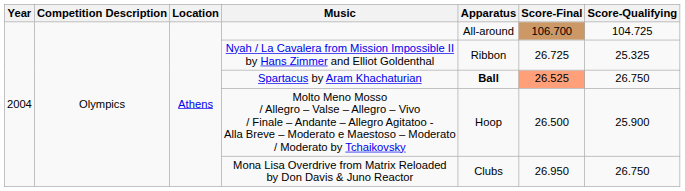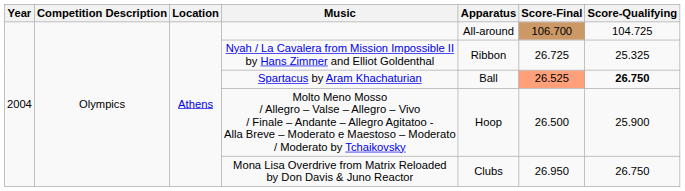(488, 79) bold -> (488, 79) normal
(632, 79) normal -> (632, 79) bold
